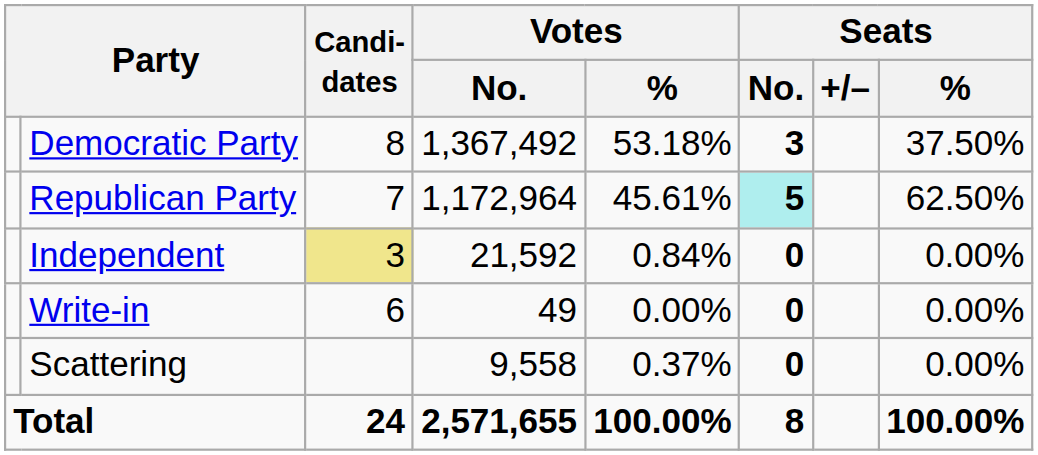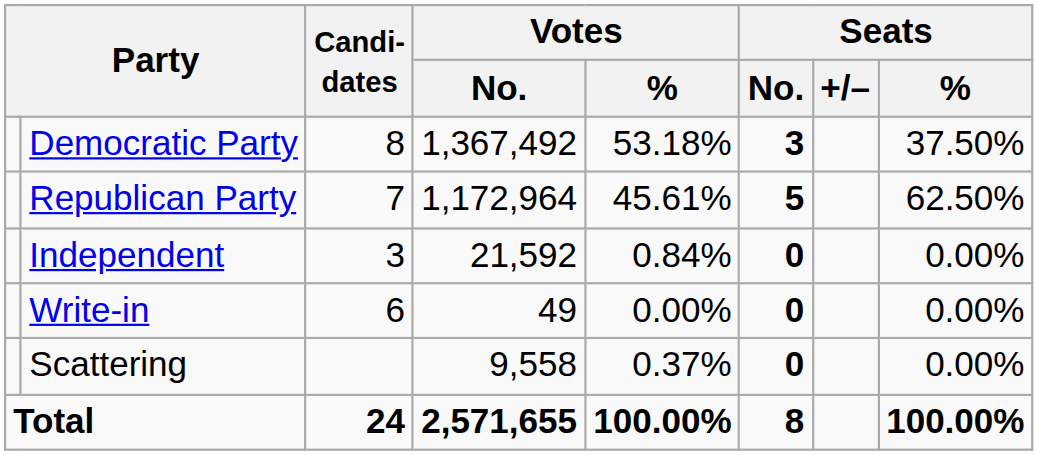(794, 198) paleturquoise background -> (794, 198) no background
(395, 254) khaki background -> (395, 254) no background
